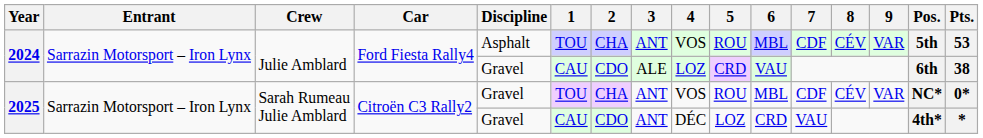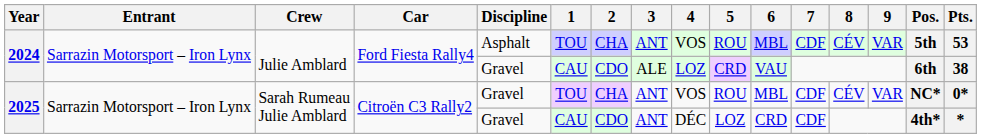(811, 120) VAU -> (811, 120) CDF
